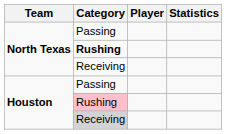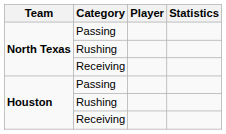(98, 49) bold -> (97, 49) normal
(97, 102) pink background -> (97, 102) no background
(101, 120) lightgrey background -> (101, 120) no background
